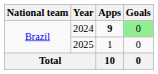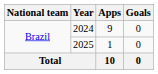(110, 28) bold -> (110, 28) normal
(138, 28) lightgreen background -> (138, 28) no background
